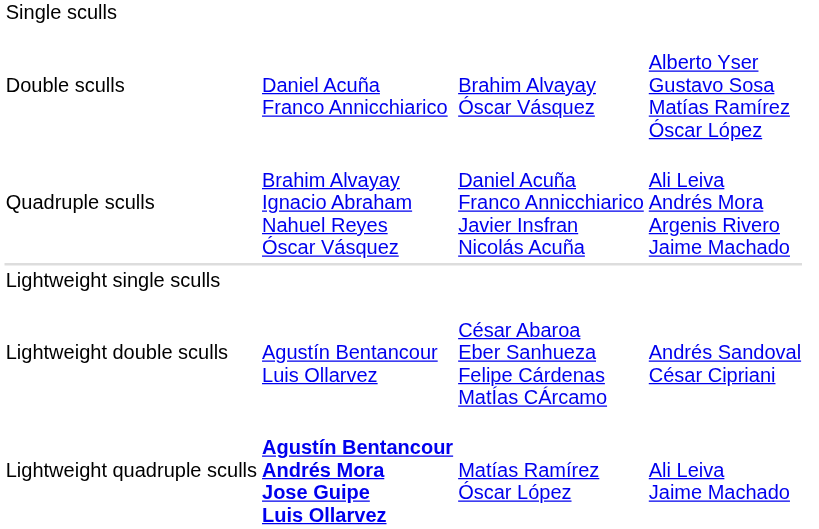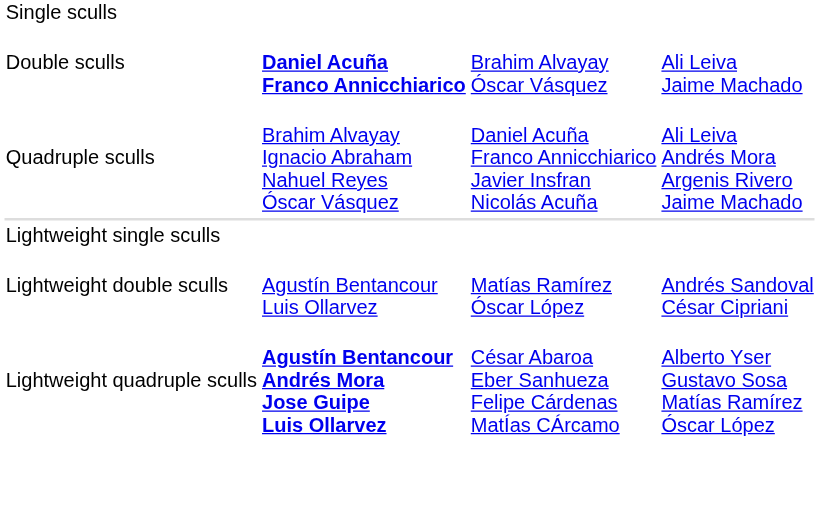(355, 96) normal -> (364, 74) bold
(719, 96) Alberto Yser Gustavo Sosa Matías Ramírez Óscar López -> (732, 74) Ali Leiva Jaime Machado
(533, 364) César Abaroa Eber Sanhueza Felipe Cárdenas MatÍas CÁrcamo -> (541, 296) Matías Ramírez Óscar López
(529, 481) Matías Ramírez Óscar López -> (545, 391) César Abaroa Eber Sanhueza Felipe Cárdenas MatÍas CÁrcamo
(719, 481) Ali Leiva Jaime Machado -> (732, 391) Alberto Yser Gustavo Sosa Matías Ramírez Óscar López
